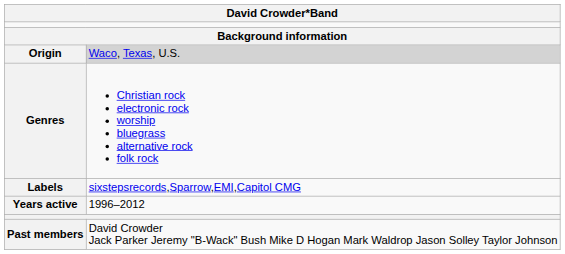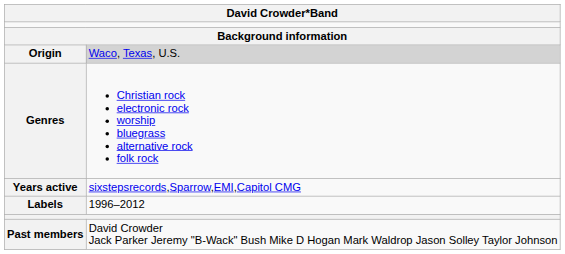(45, 187) Labels -> (45, 187) Years active
(45, 205) Years active -> (45, 205) Labels
